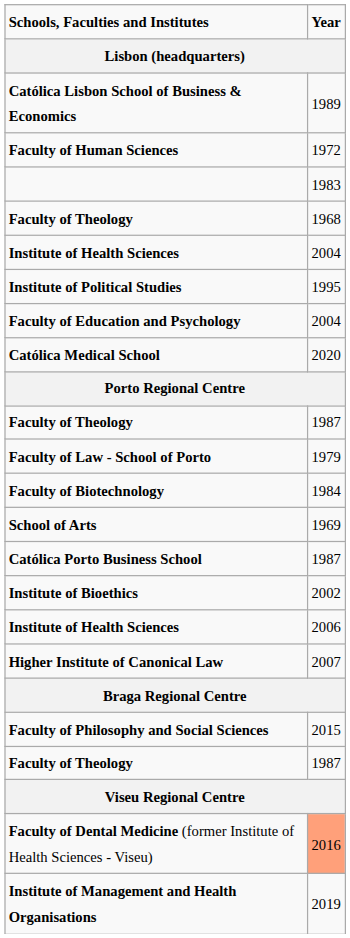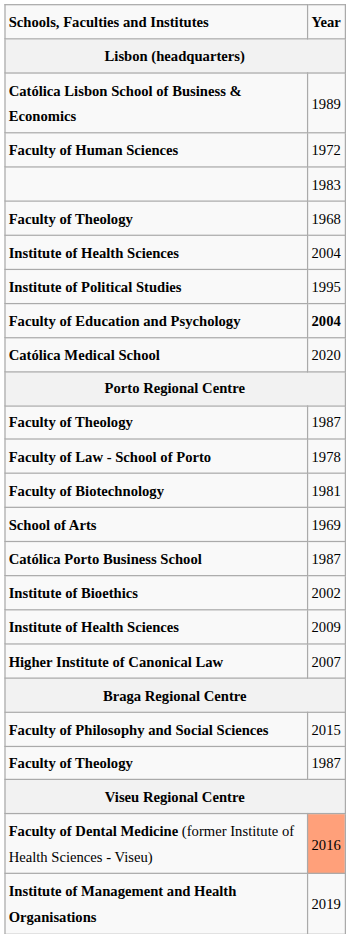(326, 321) normal -> (326, 320) bold
(326, 457) 1979 -> (326, 457) 1978
(326, 491) 1984 -> (326, 491) 1981
(326, 627) 2006 -> (326, 627) 2009
